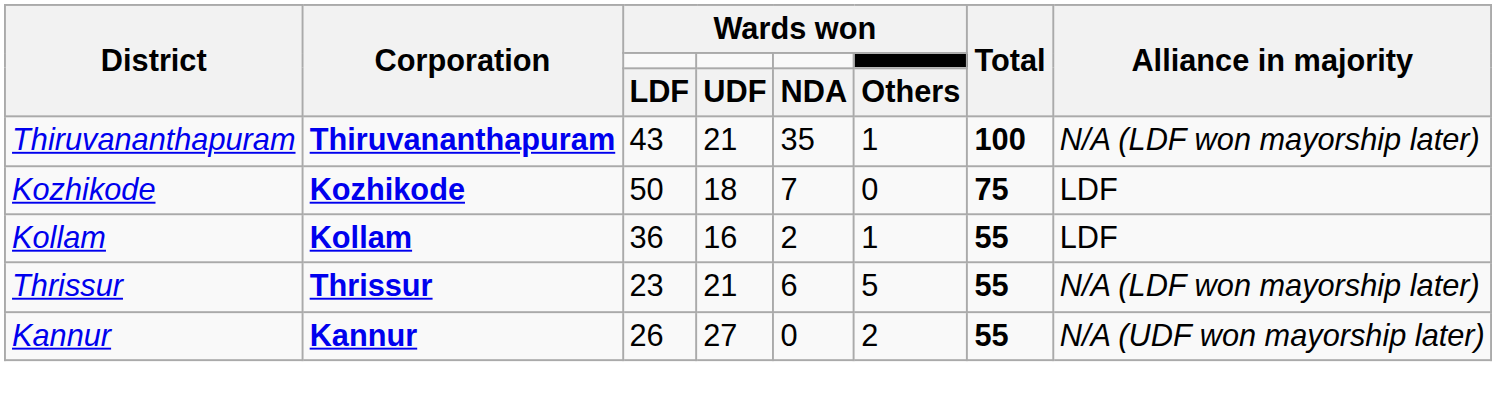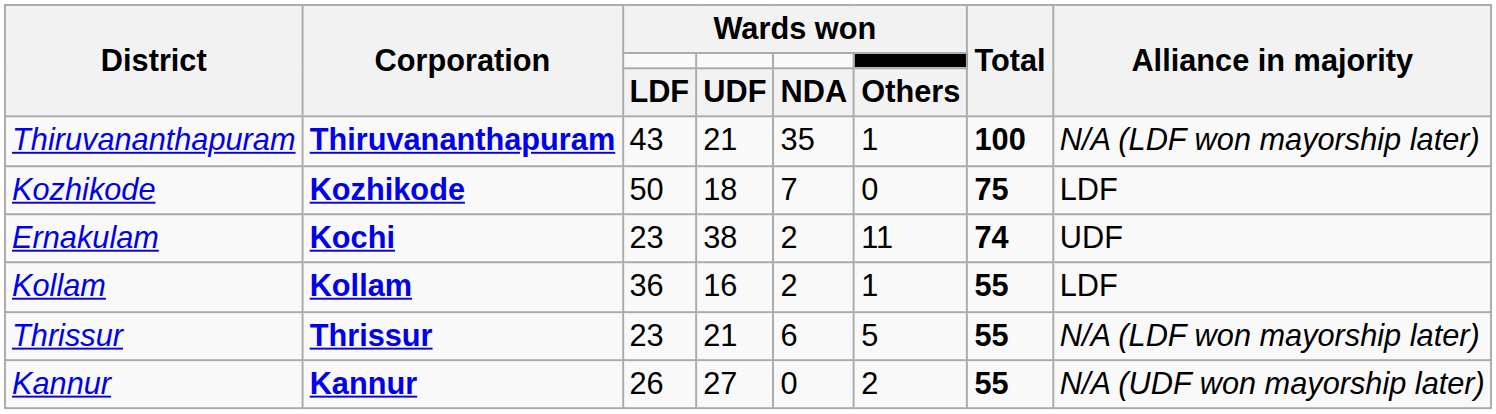+ row: (85, 237)
